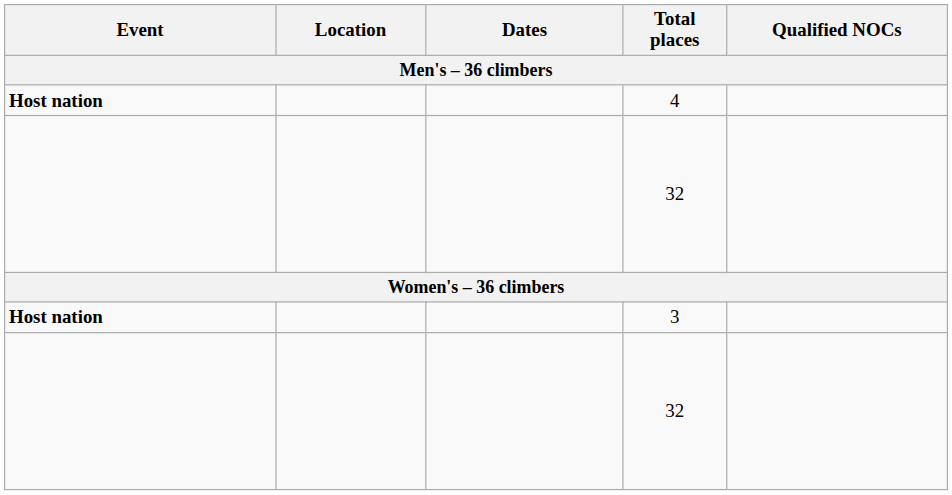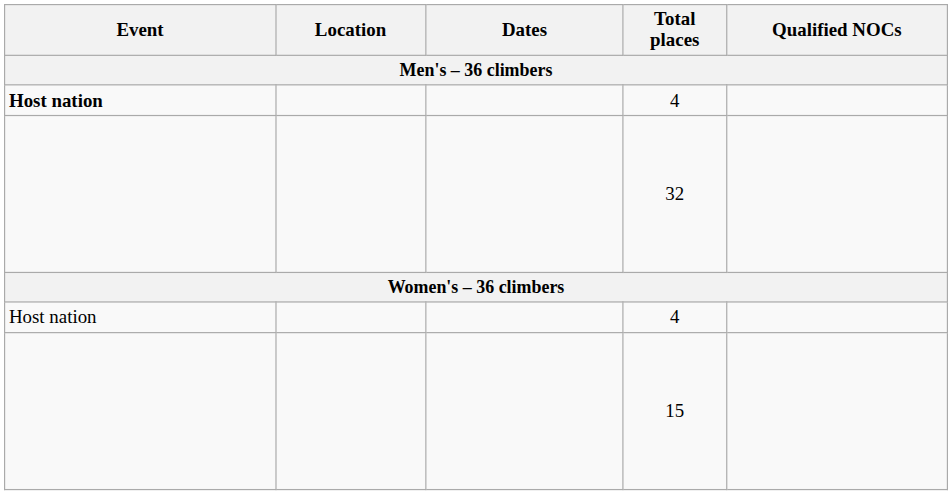(56, 317) bold -> (53, 317) normal
(675, 317) 3 -> (675, 317) 4
(675, 410) 32 -> (675, 410) 15
